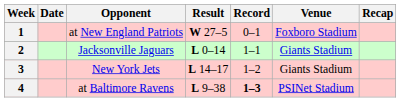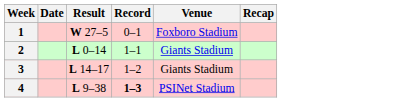- column: (126, 13)
